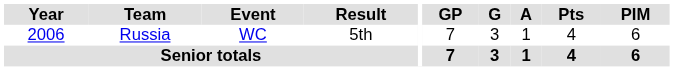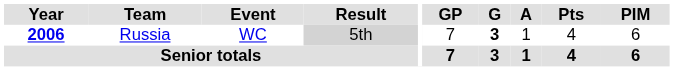(46, 35) normal -> (46, 35) bold
(361, 35) no background -> (361, 35) lightgrey background
(495, 35) normal -> (495, 35) bold
